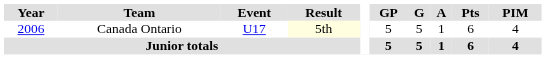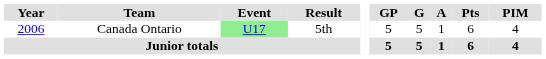(254, 29) no background -> (254, 29) lightgreen background
(324, 29) lightyellow background -> (324, 29) no background
